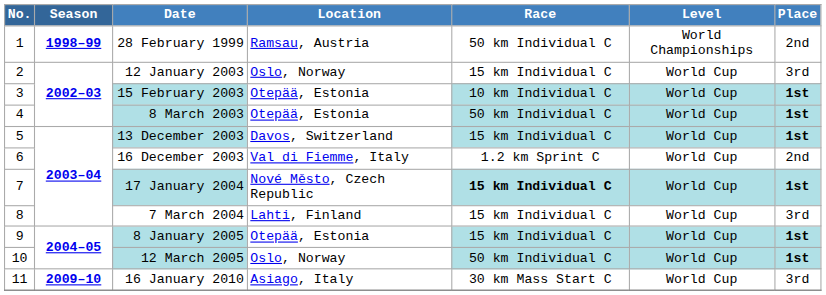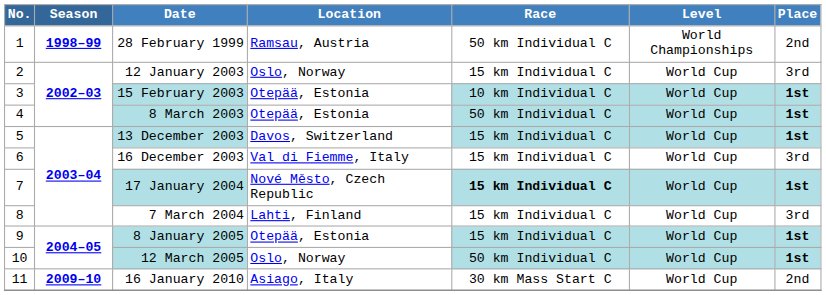(540, 159) 1.2 km Sprint C -> (540, 159) 15 km Individual C
(797, 159) 2nd -> (797, 159) 3rd
(797, 280) 3rd -> (797, 280) 2nd
